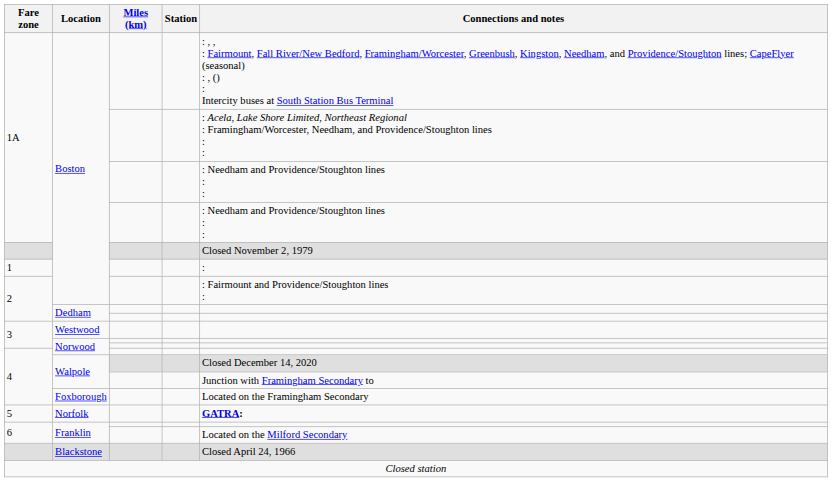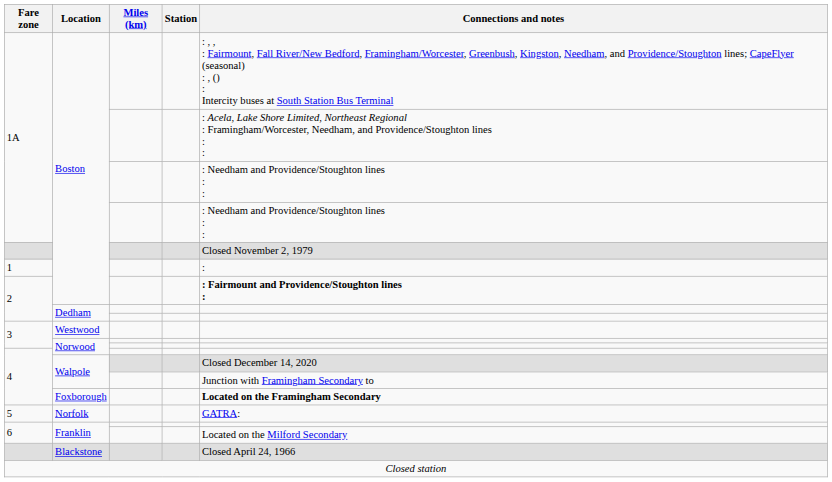(295, 290) normal -> (302, 290) bold
(285, 396) normal -> (291, 396) bold
(222, 413) bold -> (221, 413) normal
